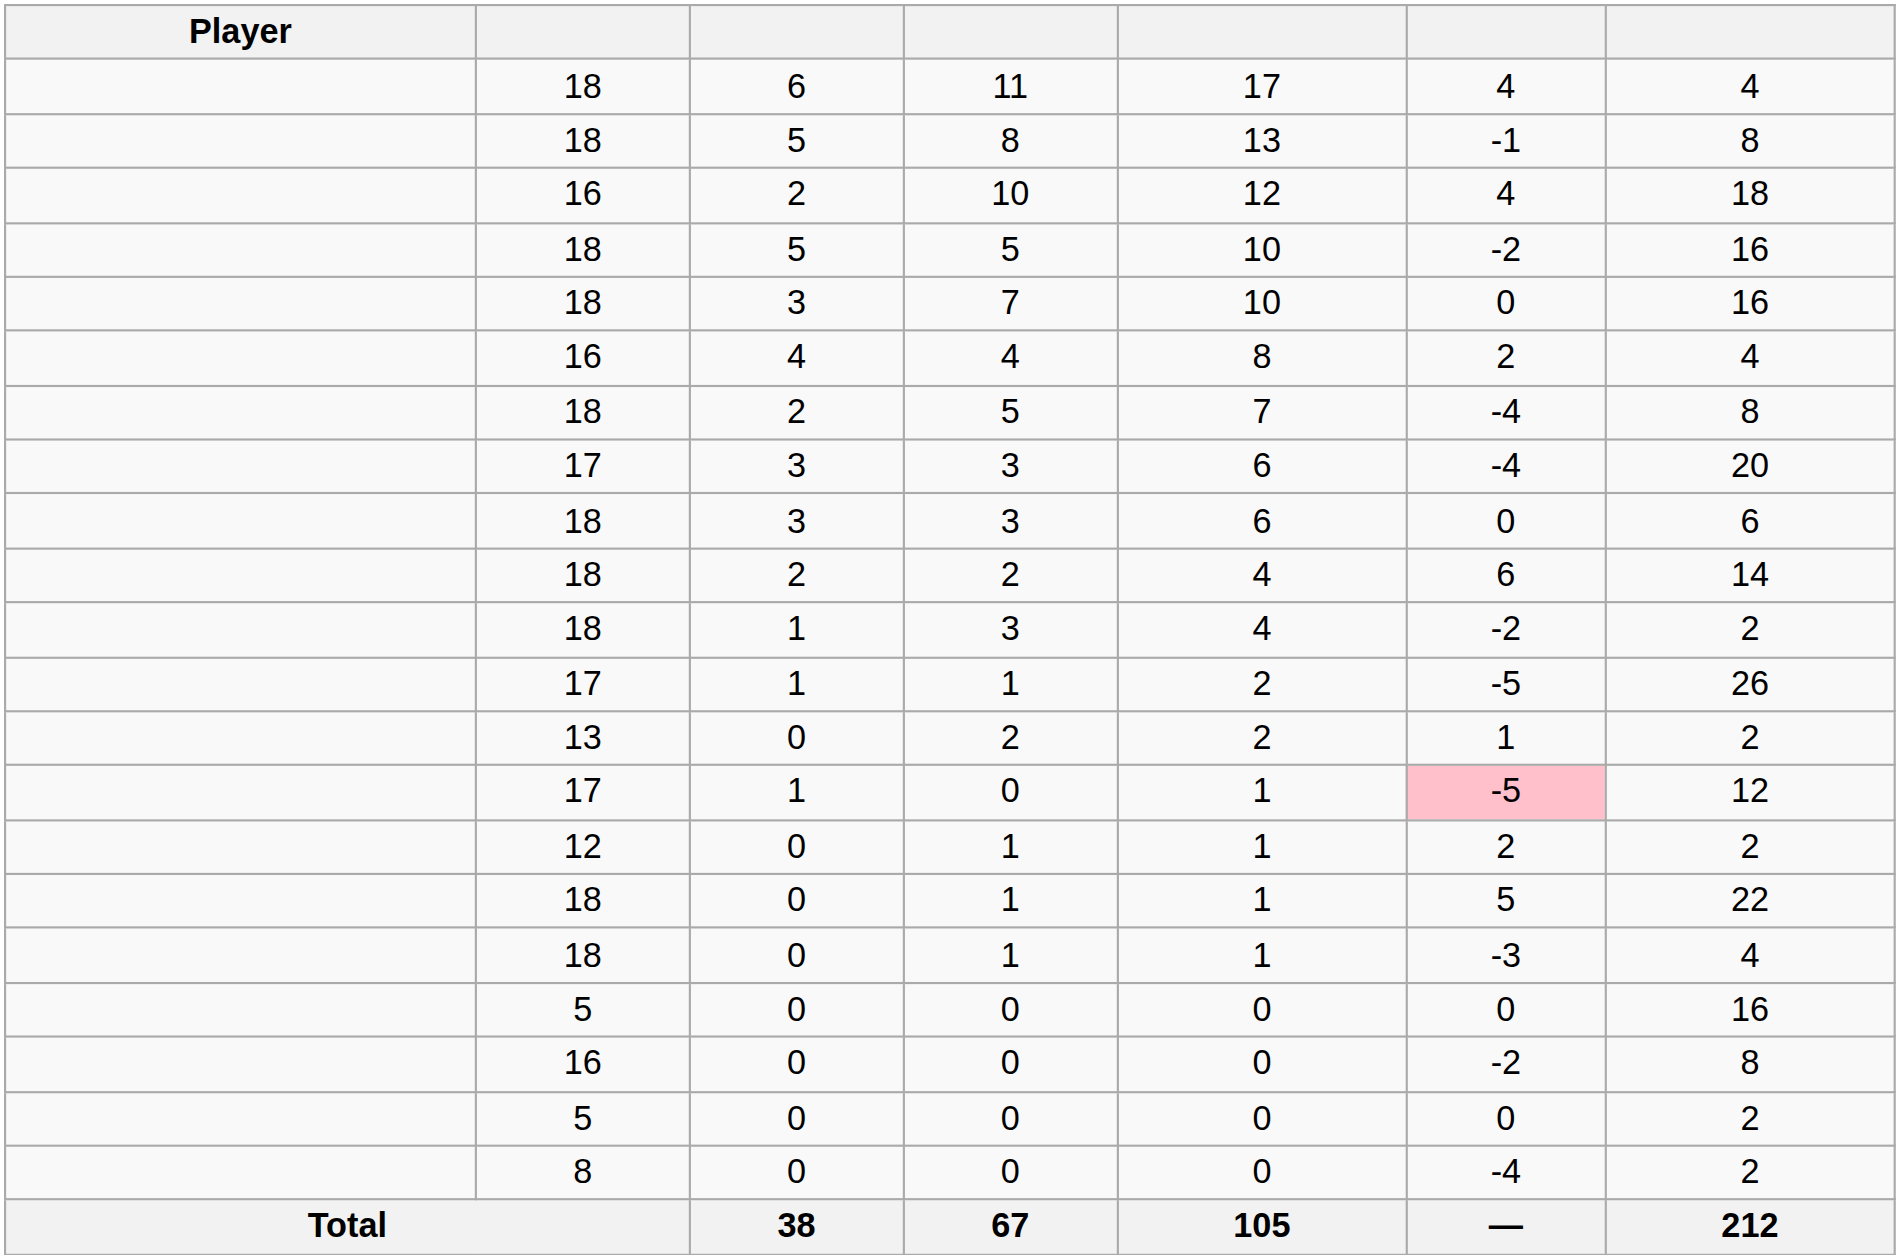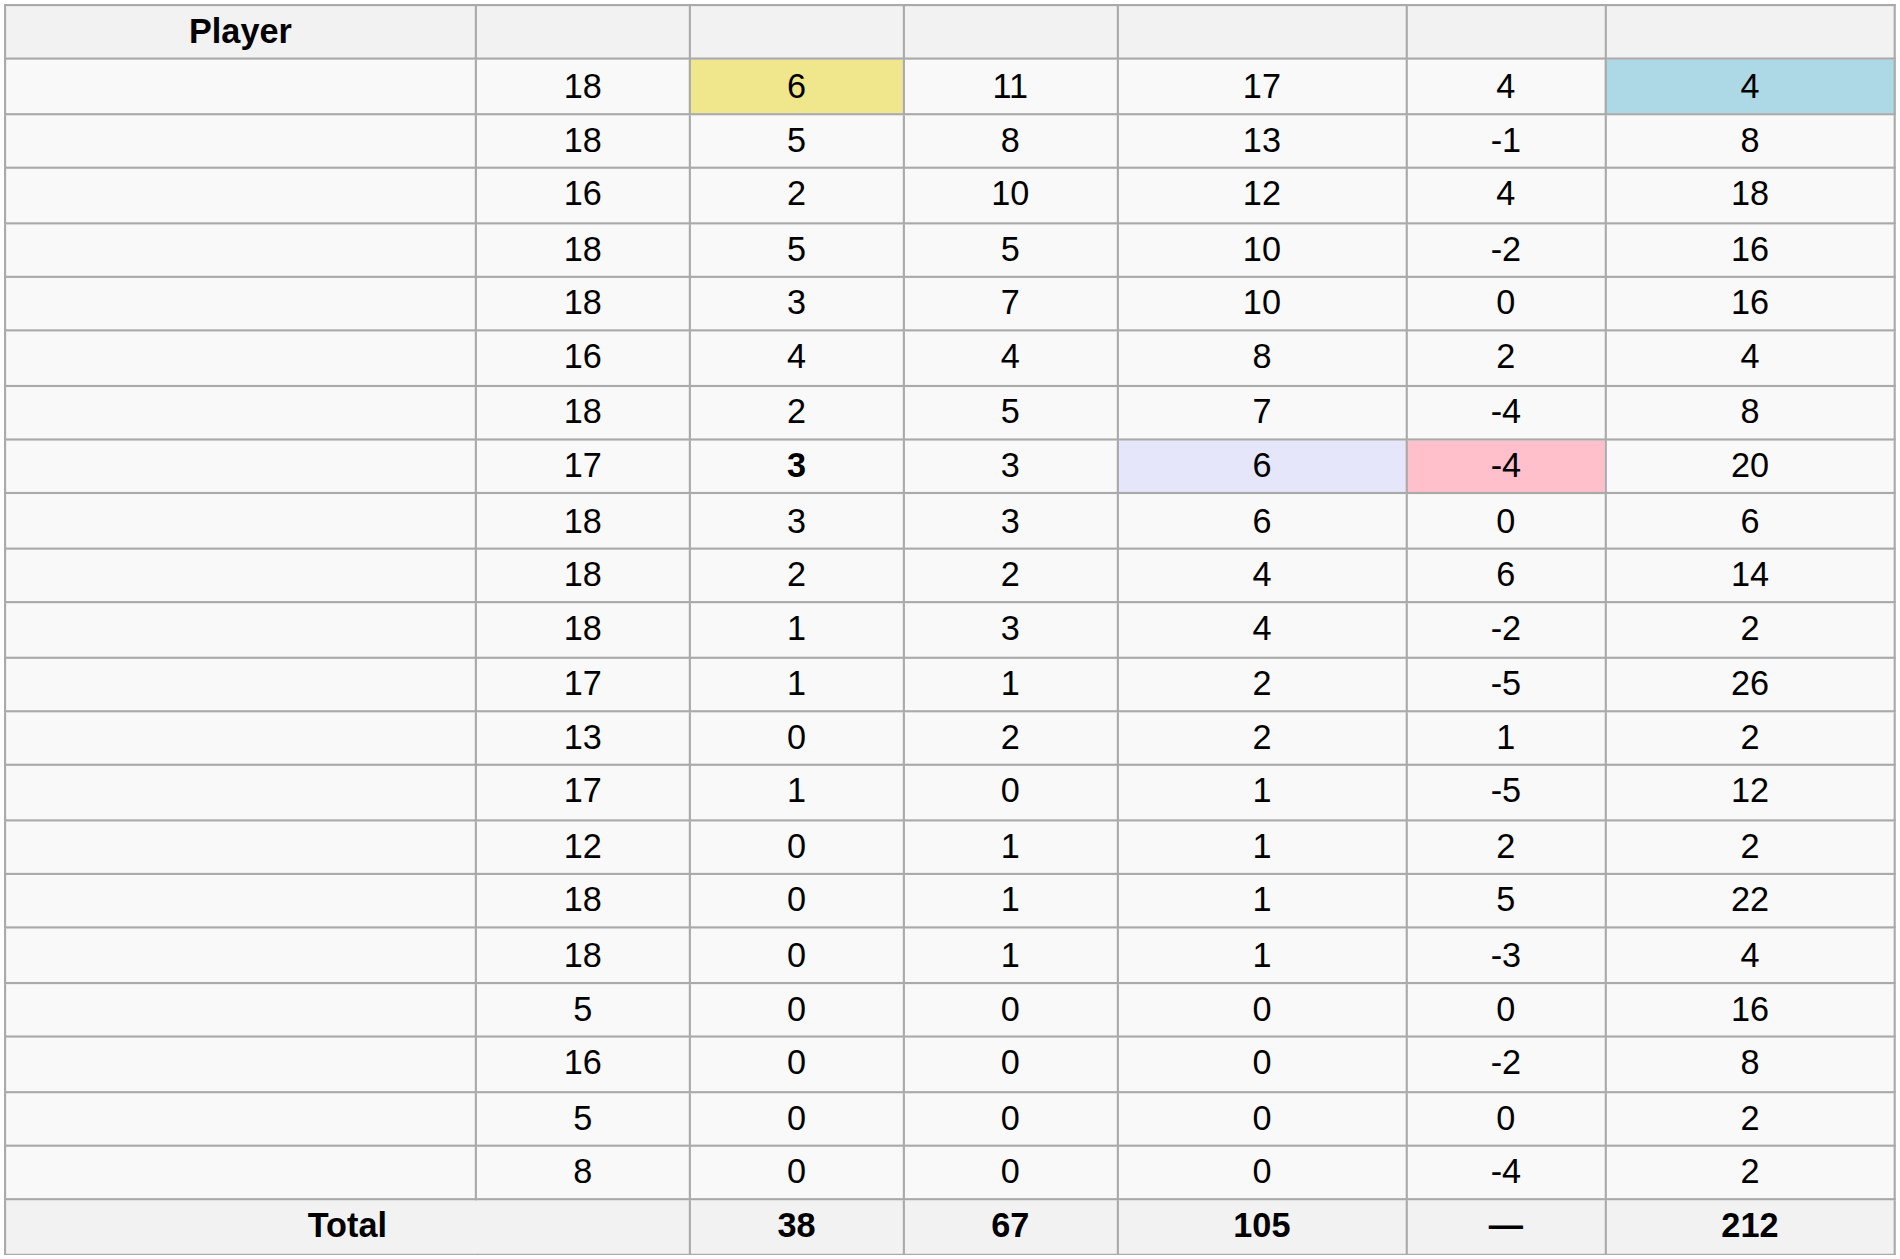(797, 85) no background -> (797, 85) khaki background
(1750, 85) no background -> (1750, 85) lightblue background
(797, 466) normal -> (797, 466) bold
(1262, 466) no background -> (1262, 466) lavender background
(1506, 466) no background -> (1506, 466) pink background
(1506, 791) pink background -> (1506, 791) no background
